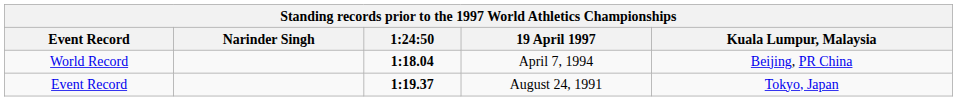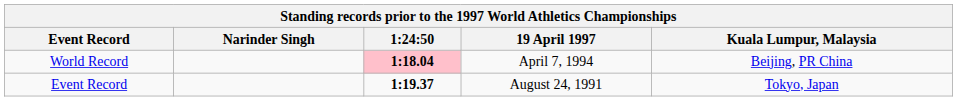(412, 61) no background -> (412, 61) pink background
